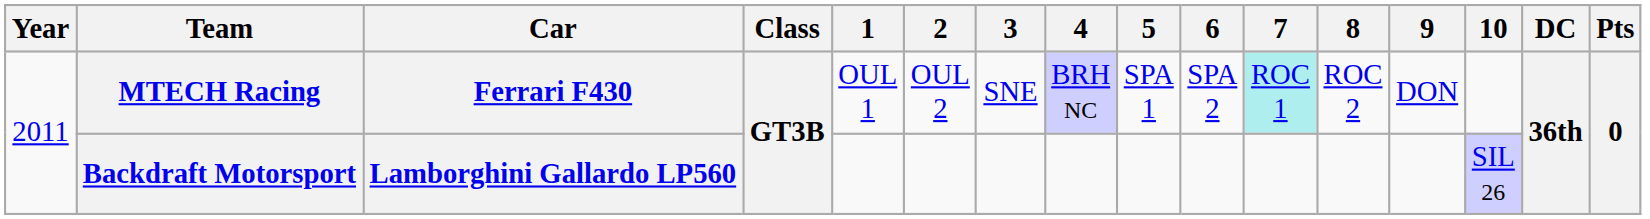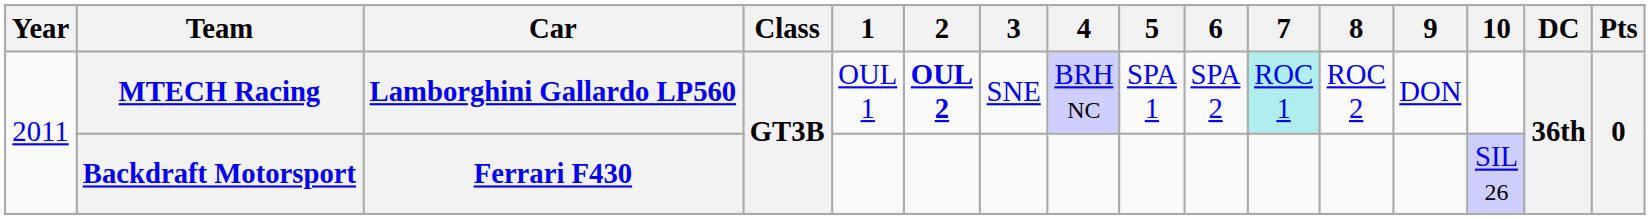(553, 91) Ferrari F430 -> (553, 91) Lamborghini Gallardo LP560
(940, 91) normal -> (942, 91) bold
(553, 173) Lamborghini Gallardo LP560 -> (553, 173) Ferrari F430
